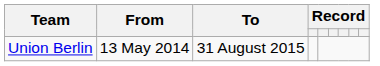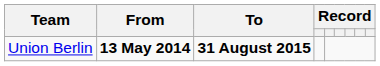(145, 48) normal -> (145, 48) bold
(251, 48) normal -> (254, 48) bold
